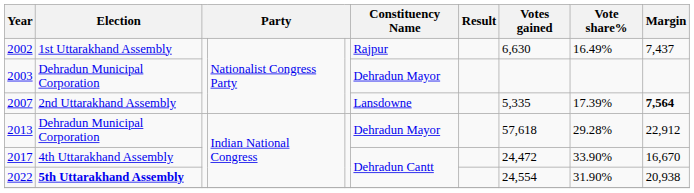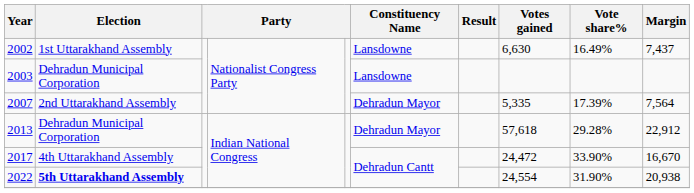(371, 48) Rajpur -> (383, 48) Lansdowne
(397, 75) Dehradun Mayor -> (383, 75) Lansdowne
(383, 103) Lansdowne -> (397, 103) Dehradun Mayor
(660, 103) bold -> (660, 103) normal
